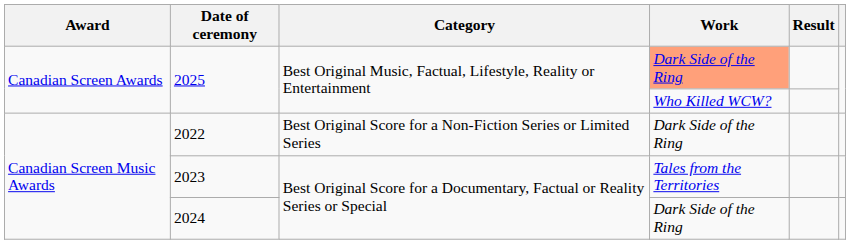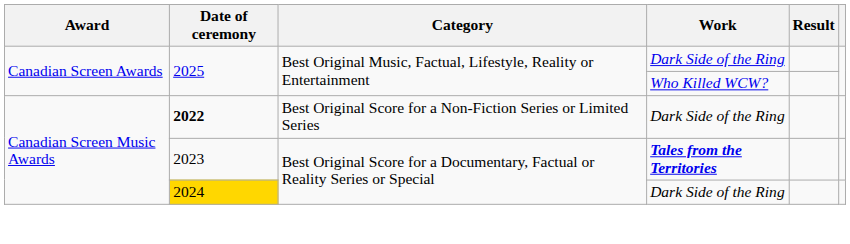(704, 67) lightsalmon background -> (717, 58) no background
(189, 134) normal -> (189, 116) bold
(697, 176) normal -> (696, 158) bold
(189, 218) no background -> (189, 192) gold background
